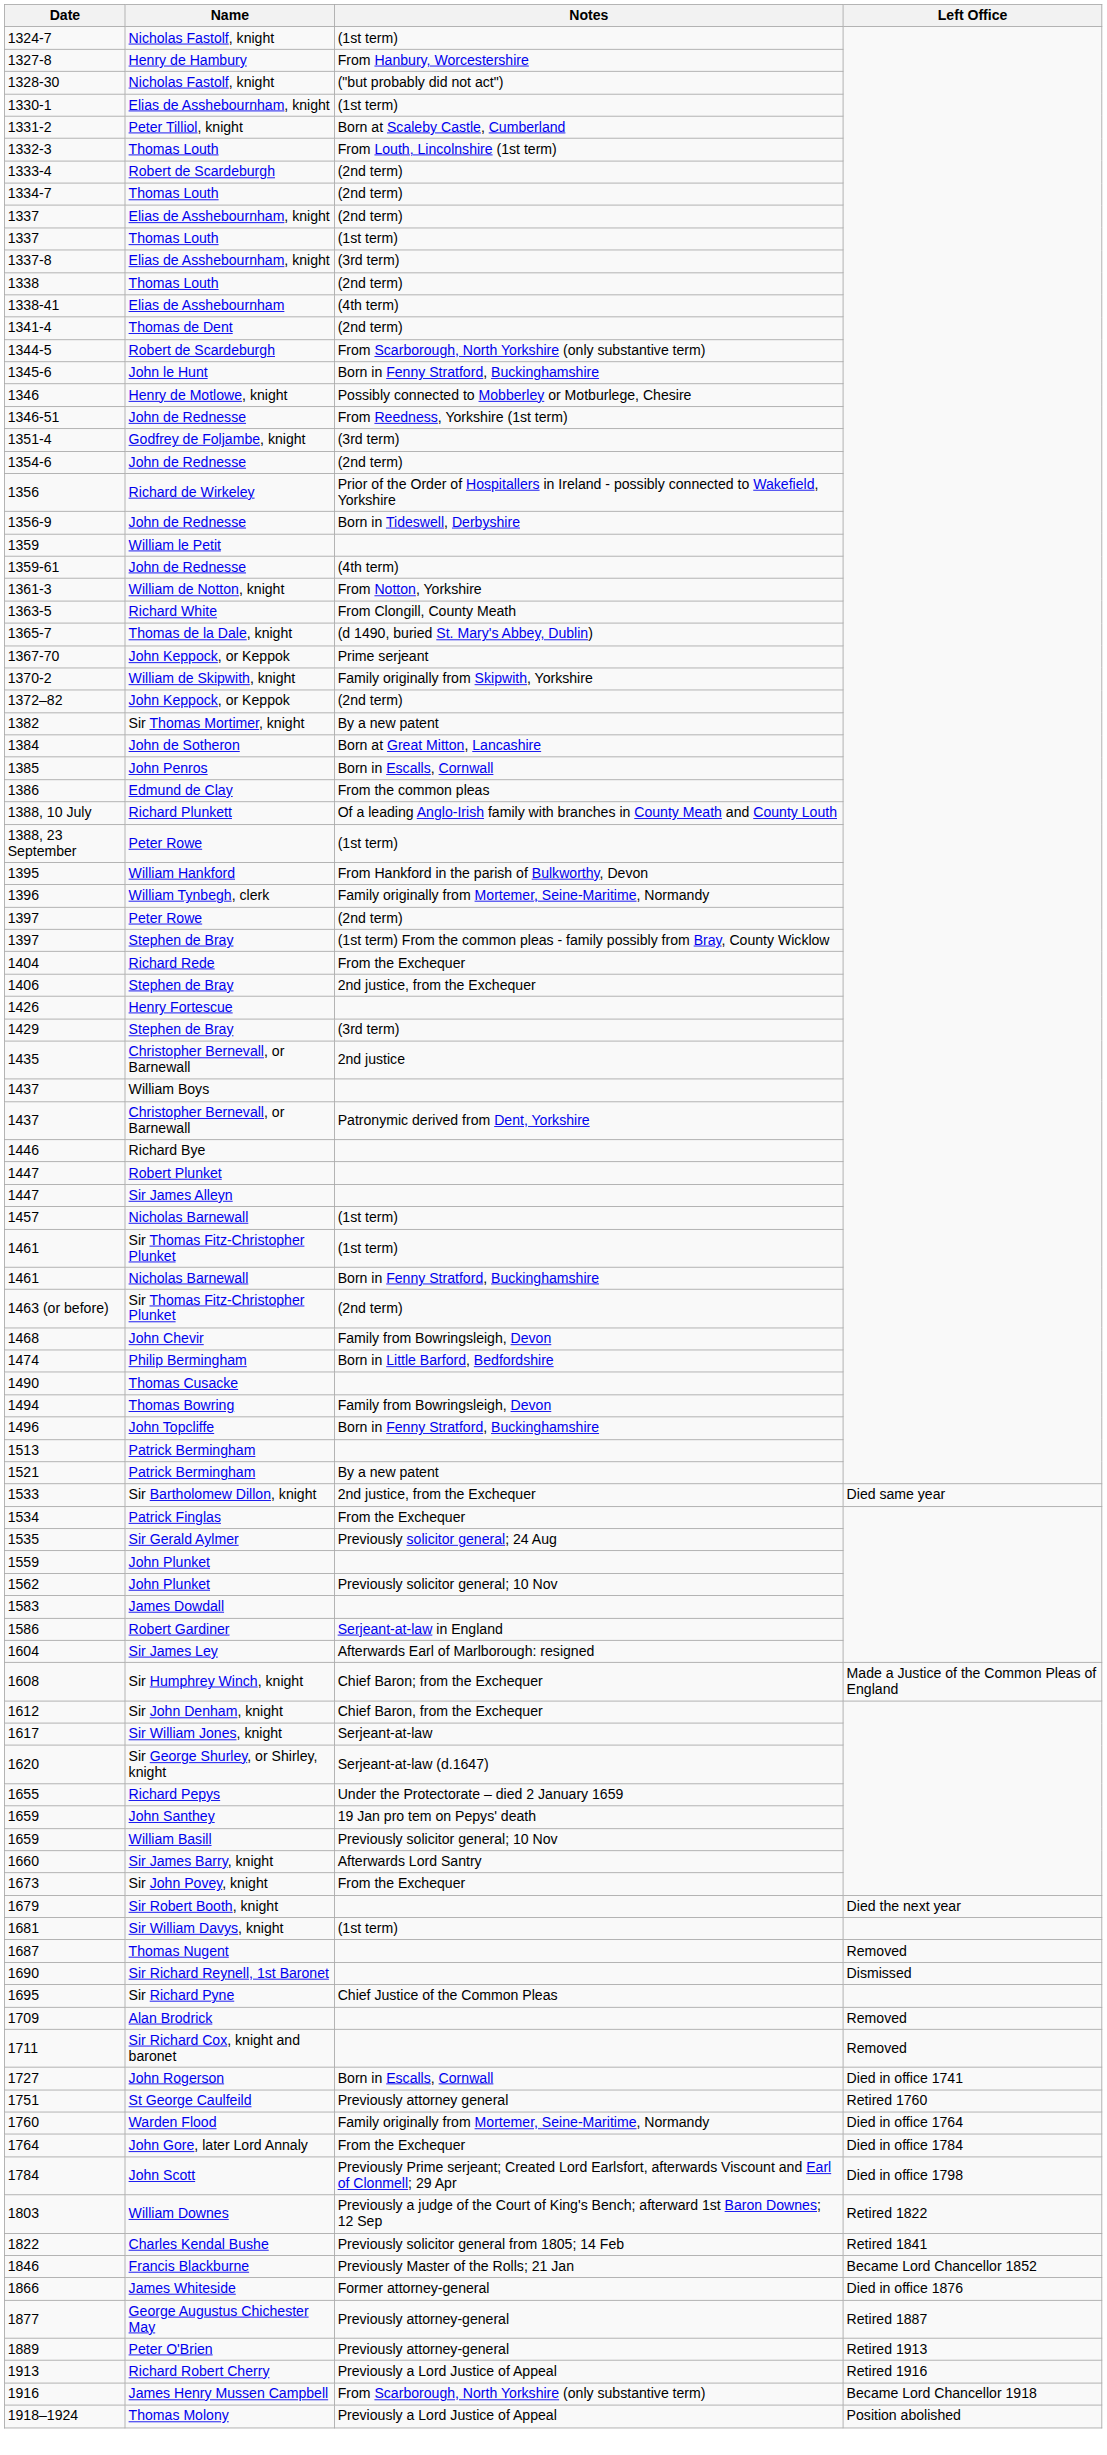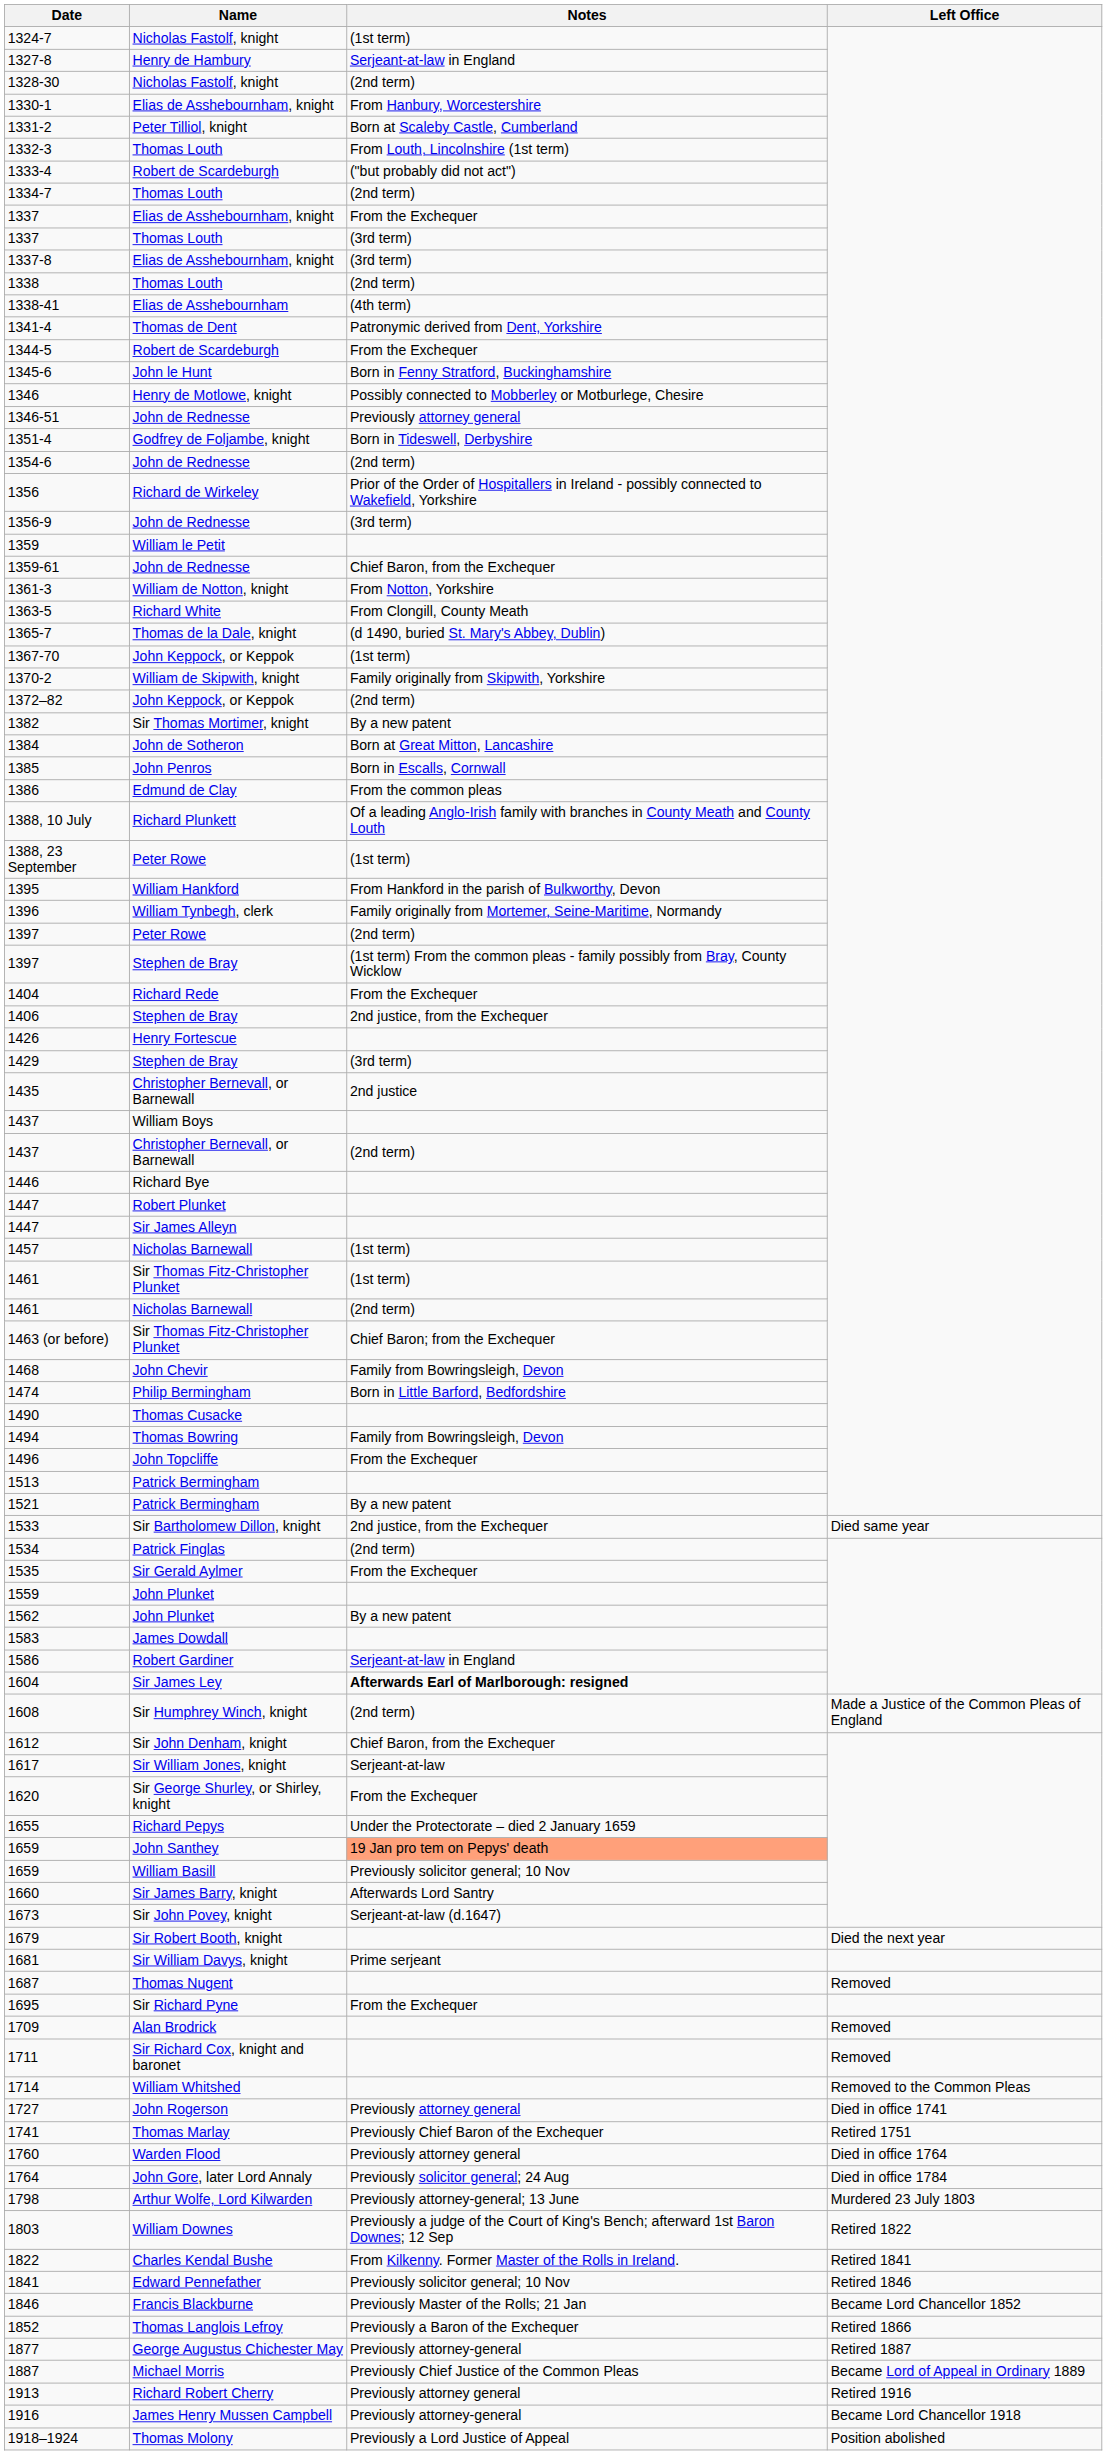(433, 60) From Hanbury, Worcestershire -> (432, 60) Serjeant-at-law in England
(421, 82) ("but probably did not act") -> (382, 82) (2nd term)
(368, 104) (1st term) -> (445, 104) From Hanbury, Worcestershire
(370, 171) (2nd term) -> (433, 171) ("but probably did not act")
(370, 216) (2nd term) -> (414, 216) From the Exchequer
(368, 238) (1st term) -> (381, 238) (3rd term)
(370, 328) (2nd term) -> (476, 328) Patronymic derived from Dent, Yorkshire
(522, 350) From Scarborough, North Yorkshire (only substantive term) -> (414, 350) From the Exchequer
(453, 417) From Reedness, Yorkshire (1st term) -> (435, 417) Previously attorney general
(369, 439) (3rd term) -> (441, 439) Born in Tideswell, Derbyshire
(429, 522) Born in Tideswell, Derbyshire -> (381, 522) (3rd term)
(368, 567) (4th term) -> (452, 567) Chief Baron, from the Exchequer
(383, 656) Prime serjeant -> (380, 656) (1st term)
(464, 1120) Patronymic derived from Dent, Yorkshire -> (382, 1152) (2nd term)
(468, 1278) Born in Fenny Stratford, Buckinghamshire -> (382, 1310) (2nd term)
(370, 1308) (2nd term) -> (452, 1340) Chief Baron; from the Exchequer
(468, 1428) Born in Fenny Stratford, Buckinghamshire -> (414, 1459) From the Exchequer
(401, 1517) From the Exchequer -> (382, 1549) (2nd term)
(447, 1539) Previously solicitor general; 24 Aug -> (414, 1571) From the Exchequer
(448, 1584) Previously solicitor general; 10 Nov -> (400, 1616) By a new patent
(466, 1651) normal -> (489, 1683) bold
(440, 1681) Chief Baron; from the Exchequer -> (382, 1713) (2nd term)
(413, 1764) Serjeant-at-law (d.1647) -> (414, 1796) From the Exchequer
(437, 1817) no background -> (449, 1848) lightsalmon background
(401, 1884) From the Exchequer -> (425, 1915) Serjeant-at-law (d.1647)
(368, 1928) (1st term) -> (395, 1960) Prime serjeant
- row: (23, 1973)
(448, 1995) Chief Justice of the Common Pleas -> (414, 2005) From the Exchequer
+ row: (23, 2087)
(416, 2078) Born in Escalls, Cornwall -> (435, 2110) Previously attorney general
+ row: (23, 2132)
- row: (23, 2100)
(523, 2123) Family originally from Mortemer, Seine-Maritime, Normandy -> (435, 2154) Previously attorney general
(401, 2145) From the Exchequer -> (459, 2177) Previously solicitor general; 24 Aug
- row: (23, 2175)
+ row: (23, 2199)
(481, 2244) Previously solicitor general from 1805; 14 Feb -> (514, 2260) From Kilkenny. Former Master of the Rolls in Ireland.
+ row: (23, 2282)
+ row: (23, 2327)
- row: (23, 2288)
+ row: (23, 2371)
- row: (23, 2349)
(447, 2371) Previously a Lord Justice of Appeal -> (435, 2394) Previously attorney general
(522, 2394) From Scarborough, North Yorkshire (only substantive term) -> (436, 2416) Previously attorney-general
